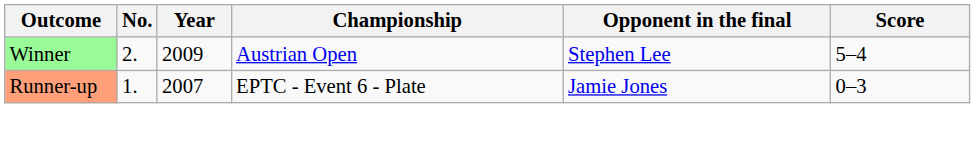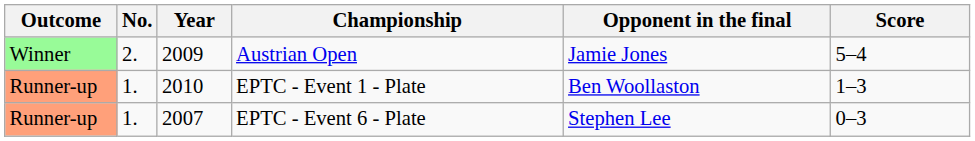(619, 53) Stephen Lee -> (618, 53) Jamie Jones
+ row: (331, 86)
(618, 86) Jamie Jones -> (619, 119) Stephen Lee
